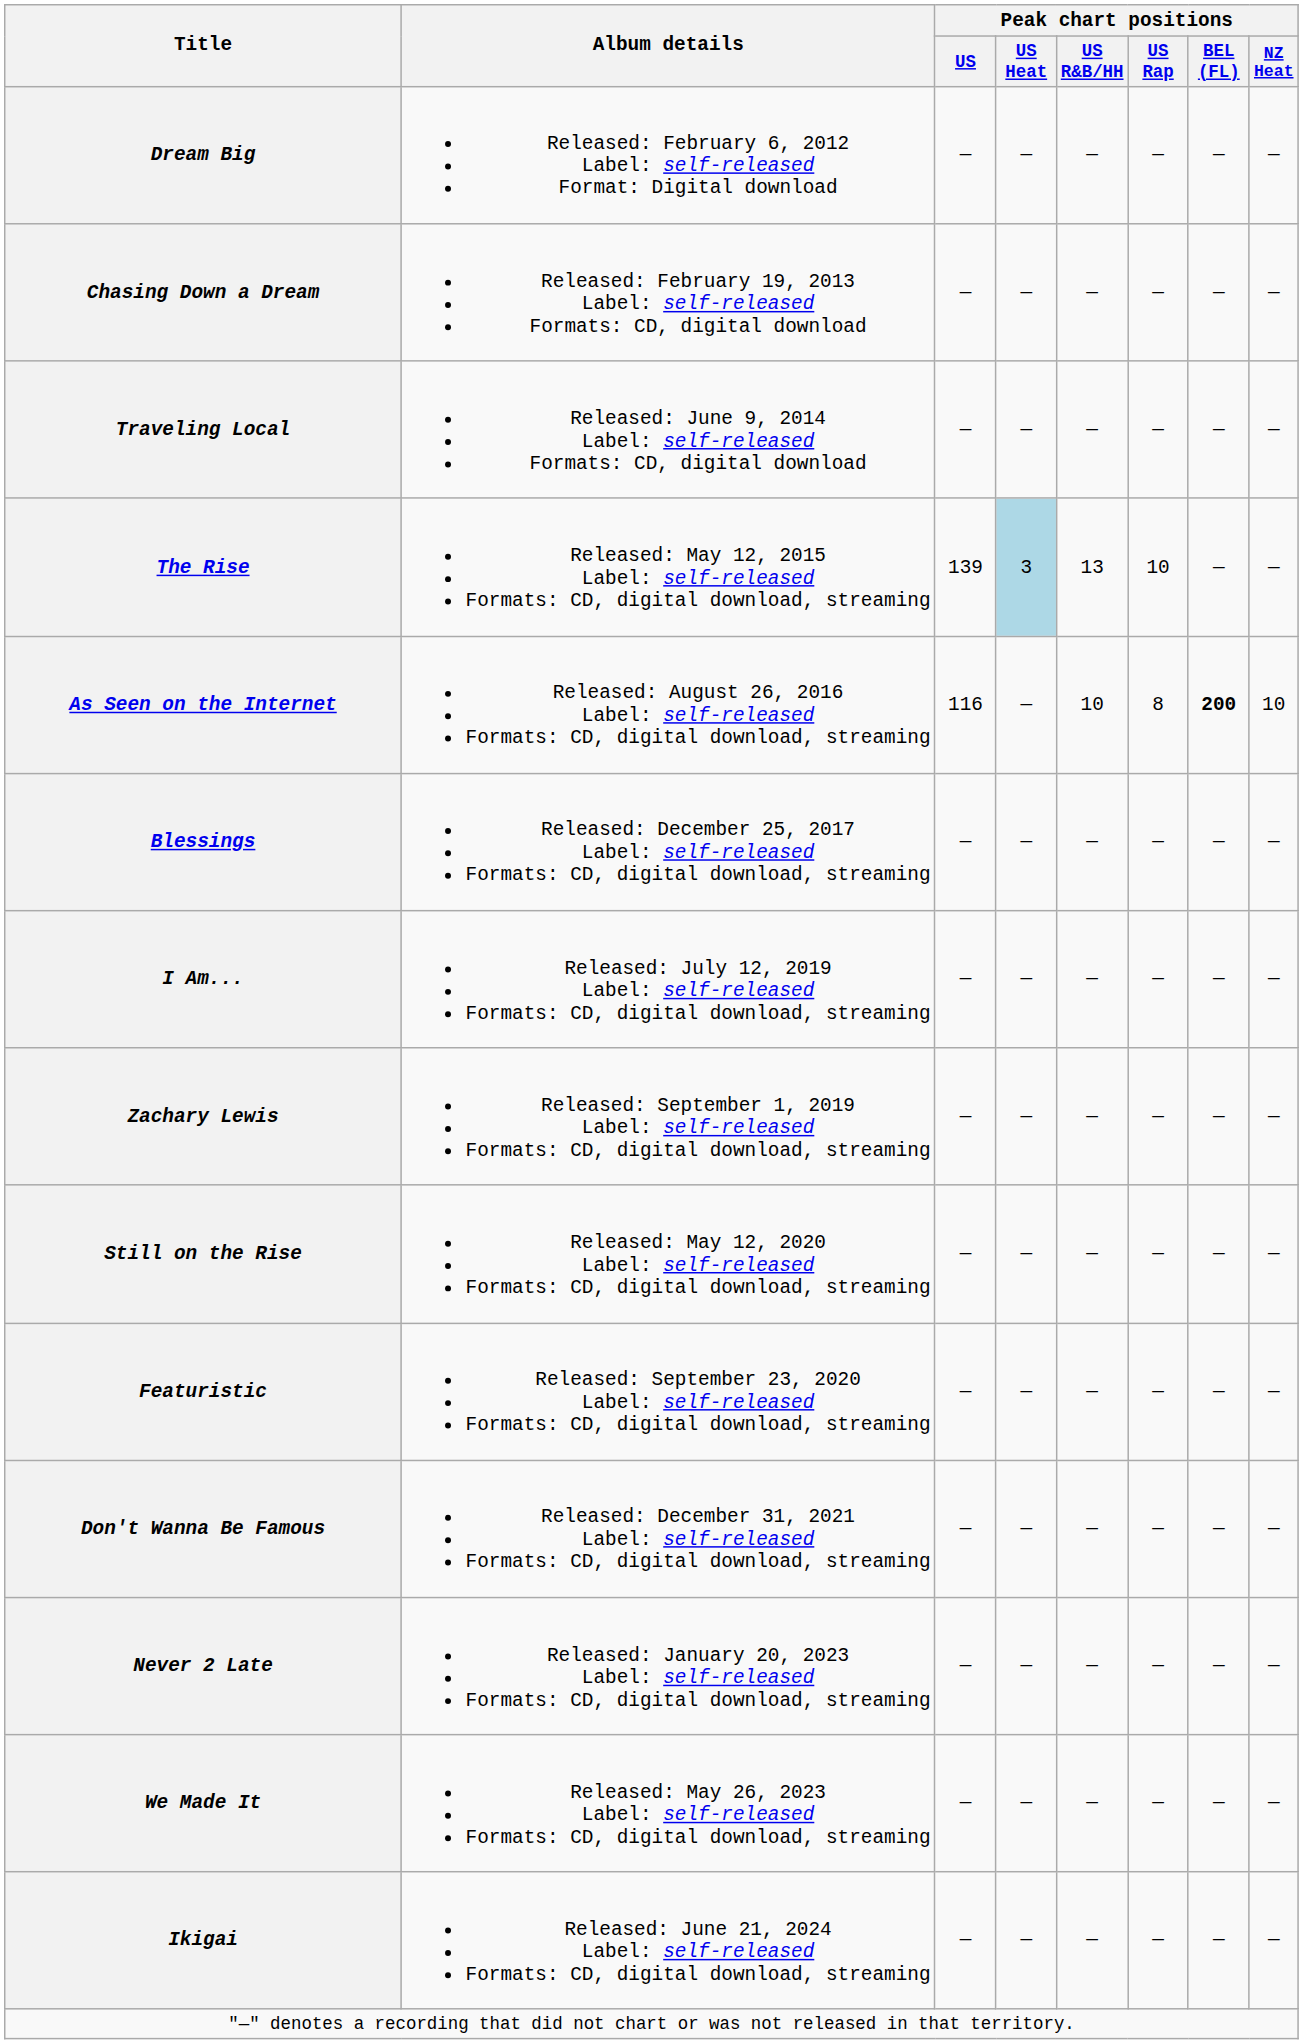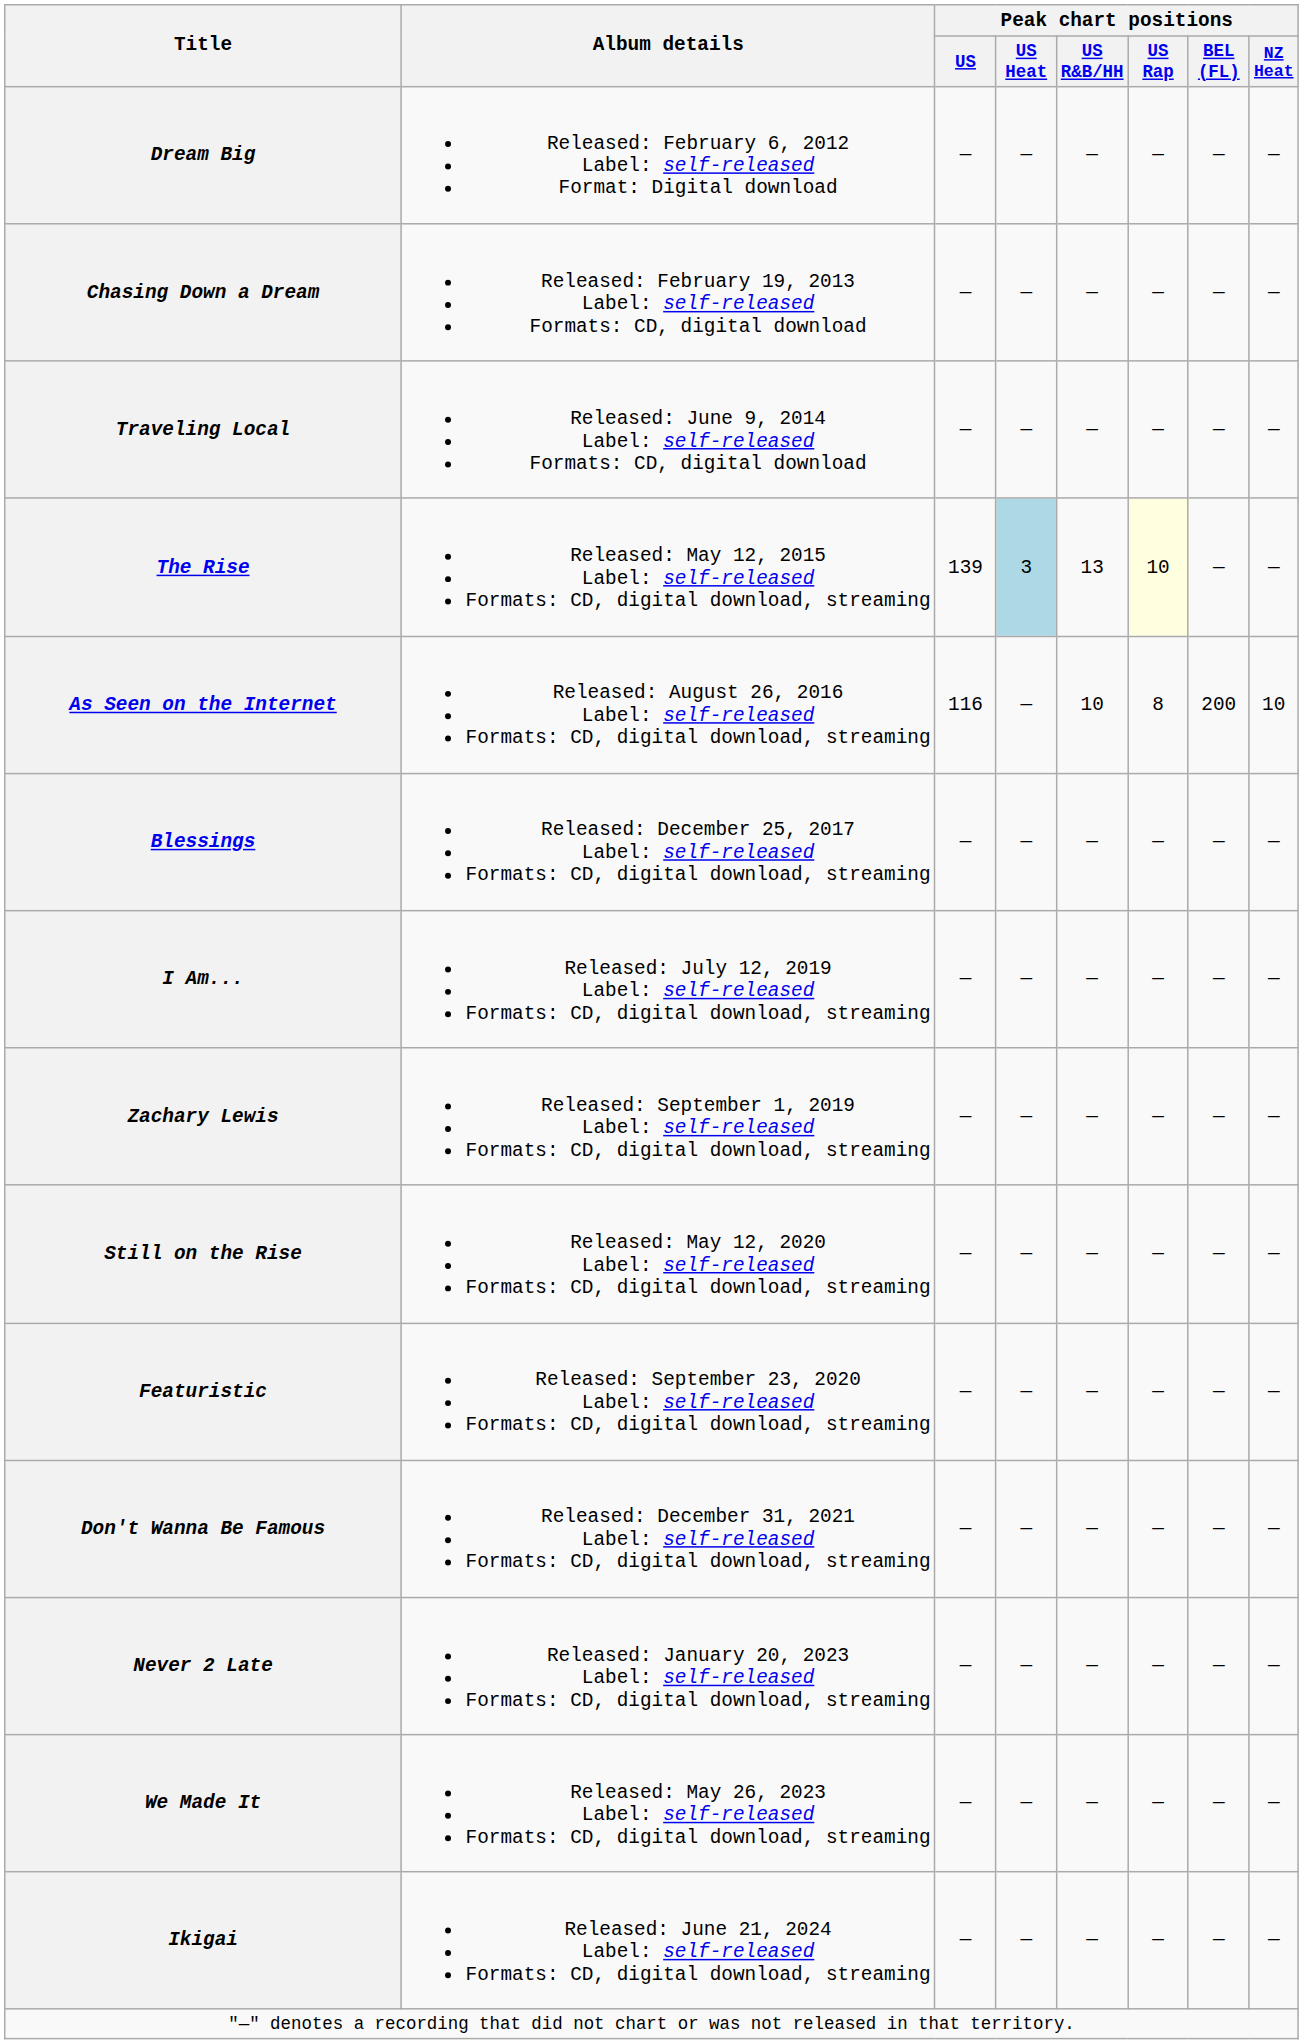(1158, 567) no background -> (1158, 567) lightyellow background
(1219, 705) bold -> (1219, 705) normal
